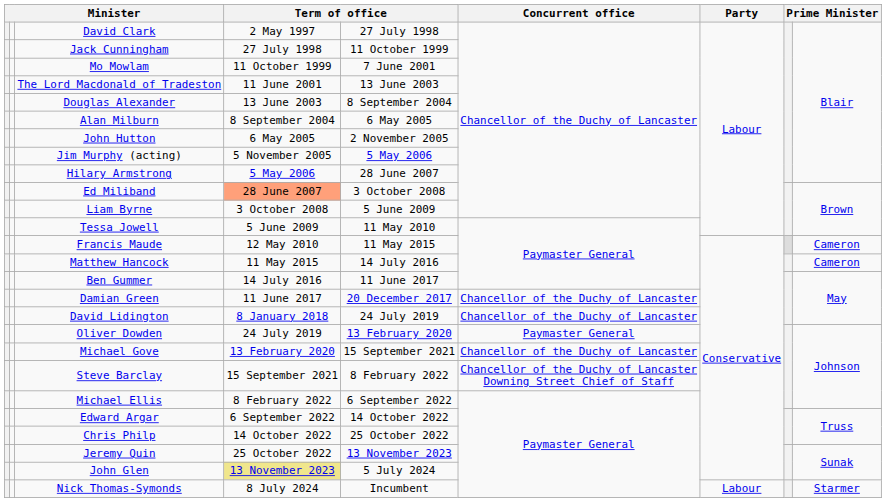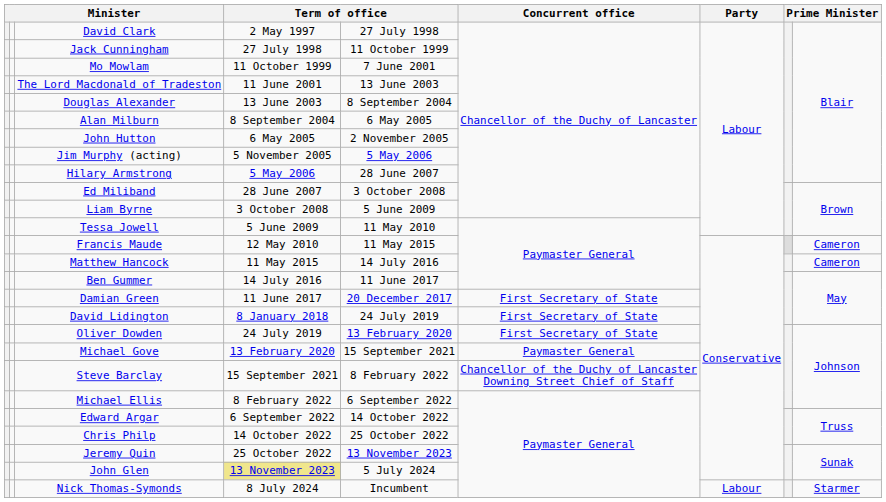(282, 191) lightsalmon background -> (282, 191) no background
(579, 298) Chancellor of the Duchy of Lancaster -> (579, 298) First Secretary of State
(579, 316) Chancellor of the Duchy of Lancaster -> (579, 316) First Secretary of State
(579, 334) Paymaster General -> (579, 334) First Secretary of State
(579, 351) Chancellor of the Duchy of Lancaster -> (579, 351) Paymaster General
